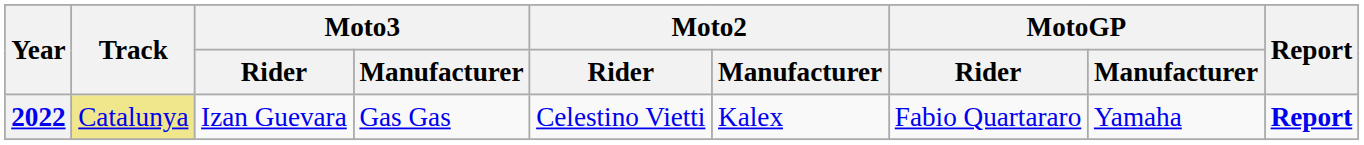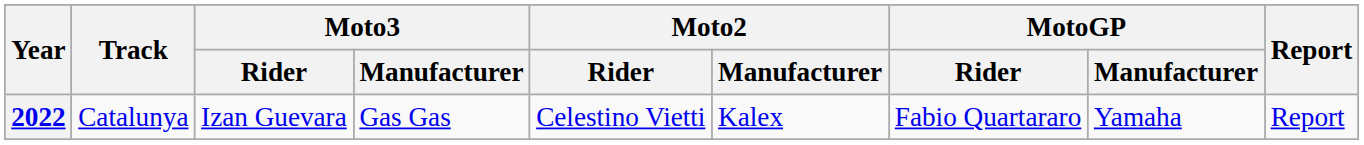(133, 116) khaki background -> (133, 116) no background
(1311, 116) bold -> (1308, 116) normal
